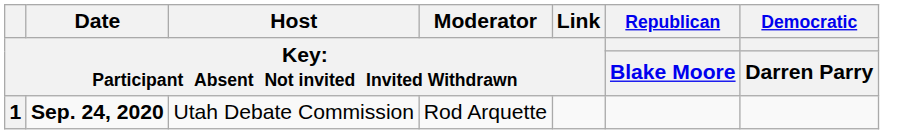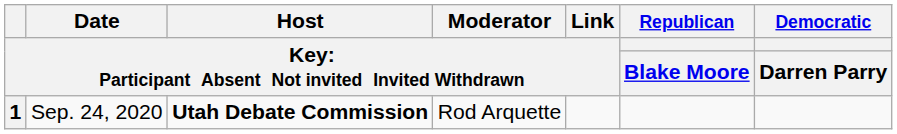(97, 111) bold -> (97, 111) normal
(294, 111) normal -> (300, 111) bold
